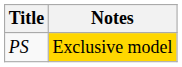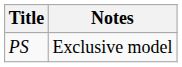(112, 47) gold background -> (112, 47) no background
